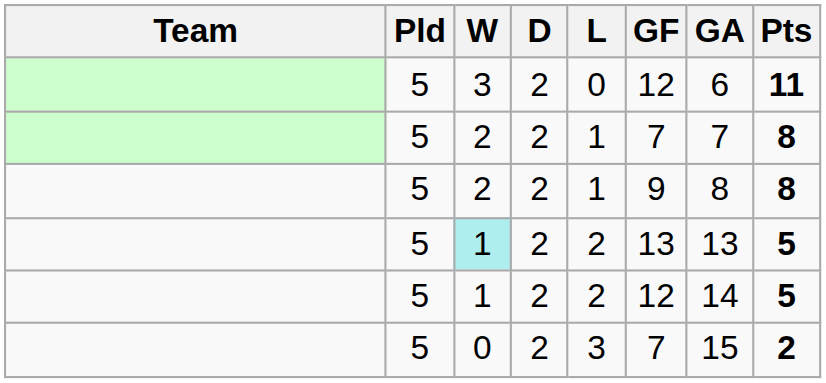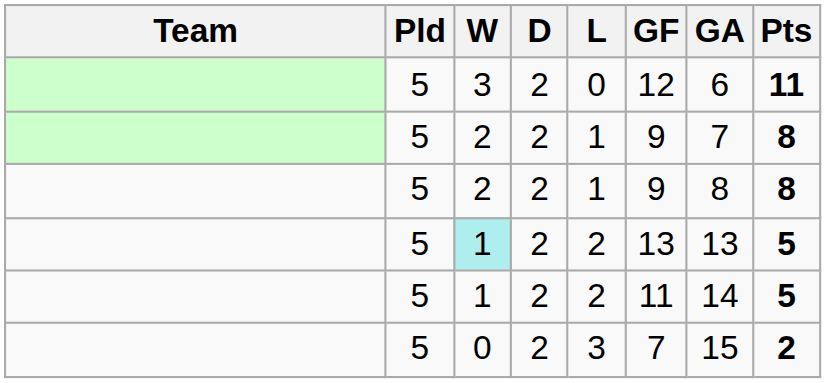(656, 137) 7 -> (656, 137) 9
(656, 296) 12 -> (656, 296) 11
